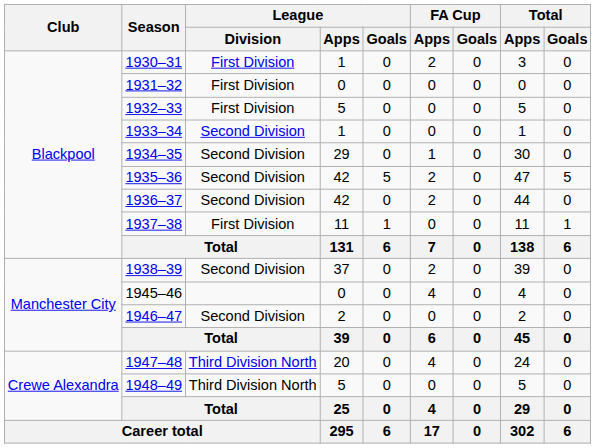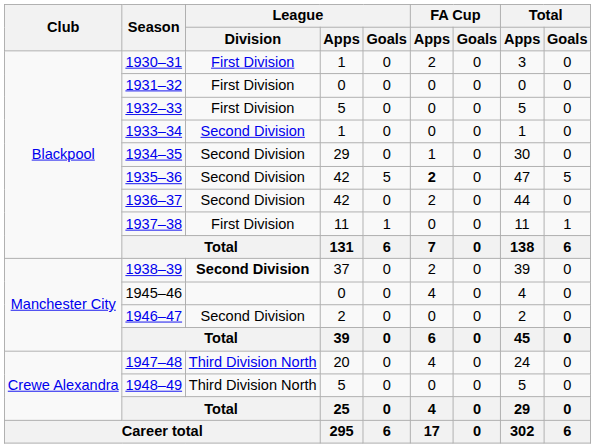(432, 177) normal -> (432, 177) bold
(253, 270) normal -> (253, 270) bold
